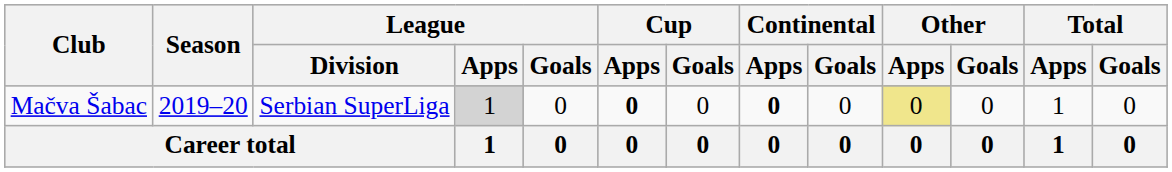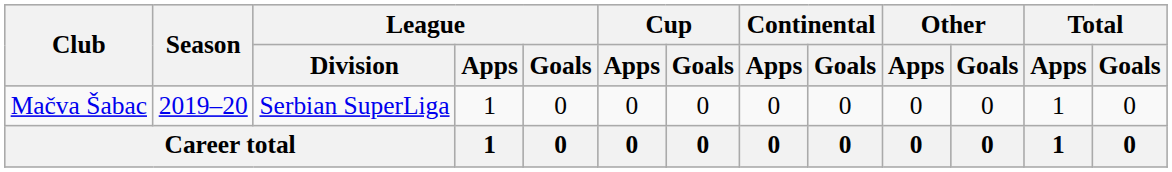(490, 105) lightgrey background -> (490, 105) no background
(632, 105) bold -> (632, 105) normal
(774, 105) bold -> (774, 105) normal
(916, 105) khaki background -> (916, 105) no background
